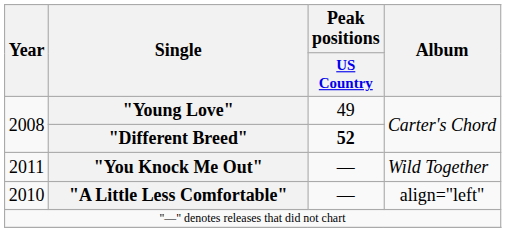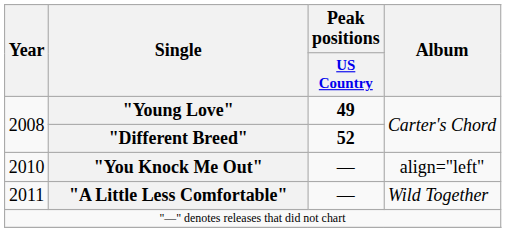(346, 110) normal -> (346, 110) bold
(27, 167) 2011 -> (27, 167) 2010
(438, 167) Wild Together -> (442, 167) align="left"
(27, 195) 2010 -> (27, 195) 2011
(442, 195) align="left" -> (438, 195) Wild Together
